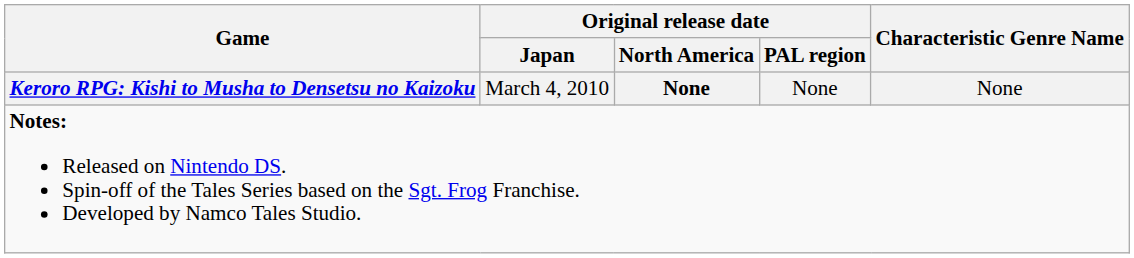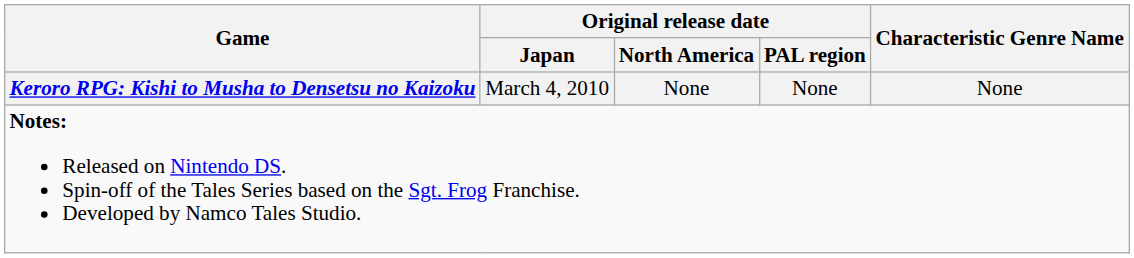(686, 88) bold -> (686, 88) normal
